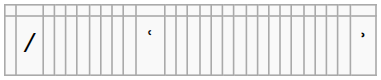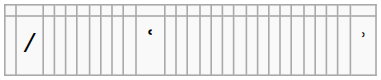(150, 44) normal -> (150, 44) bold
(363, 45) bold -> (363, 45) normal
